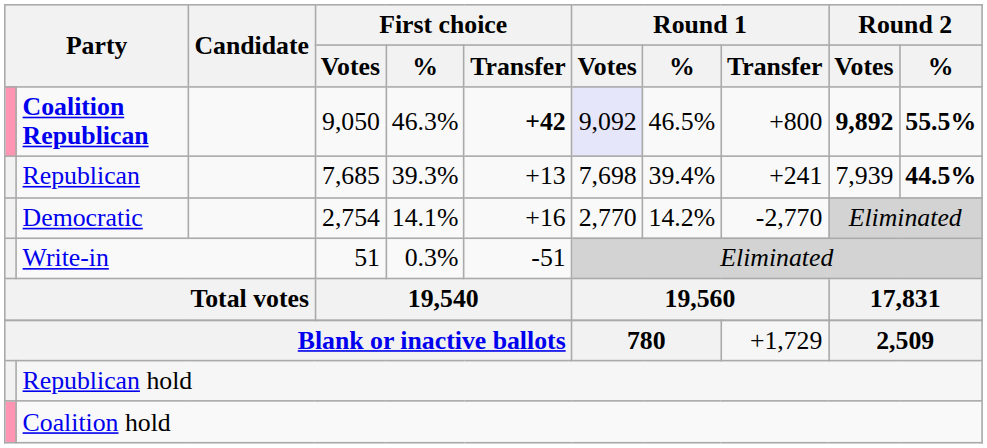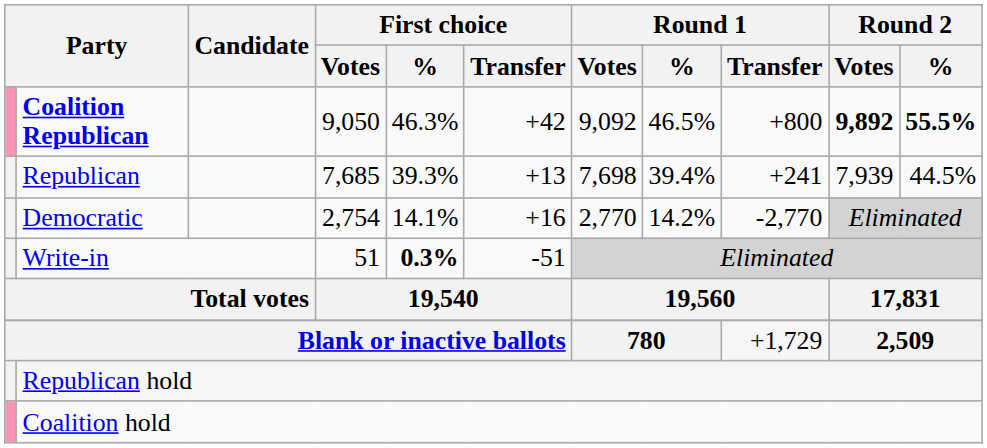(545, 121) bold -> (546, 121) normal
(608, 121) lavender background -> (608, 121) no background
(941, 176) bold -> (943, 176) normal
(432, 258) normal -> (429, 258) bold
